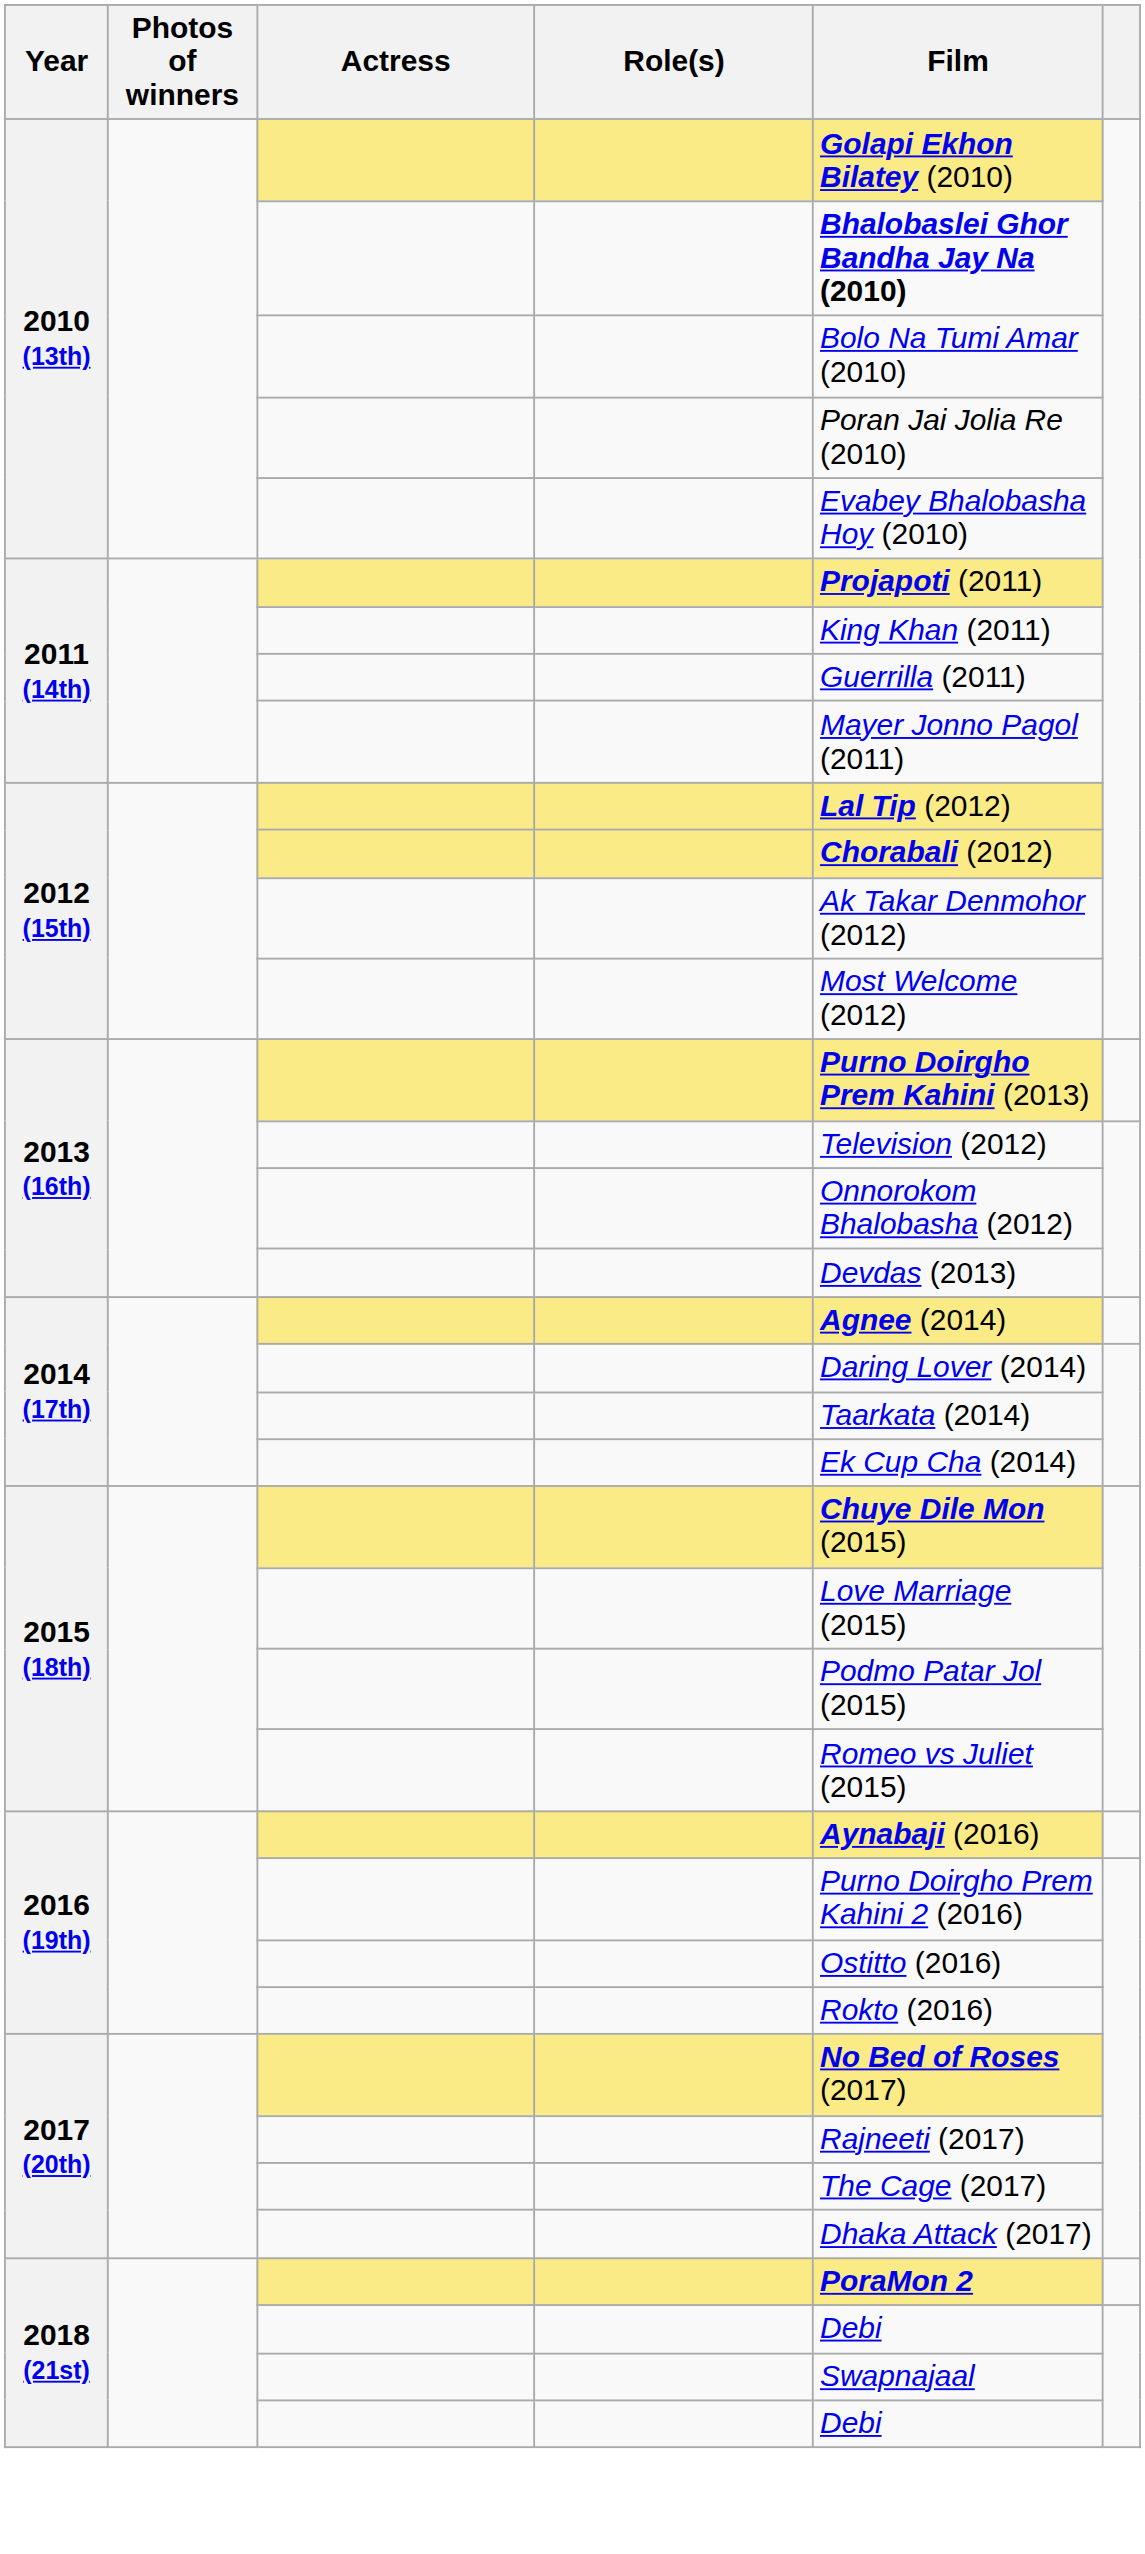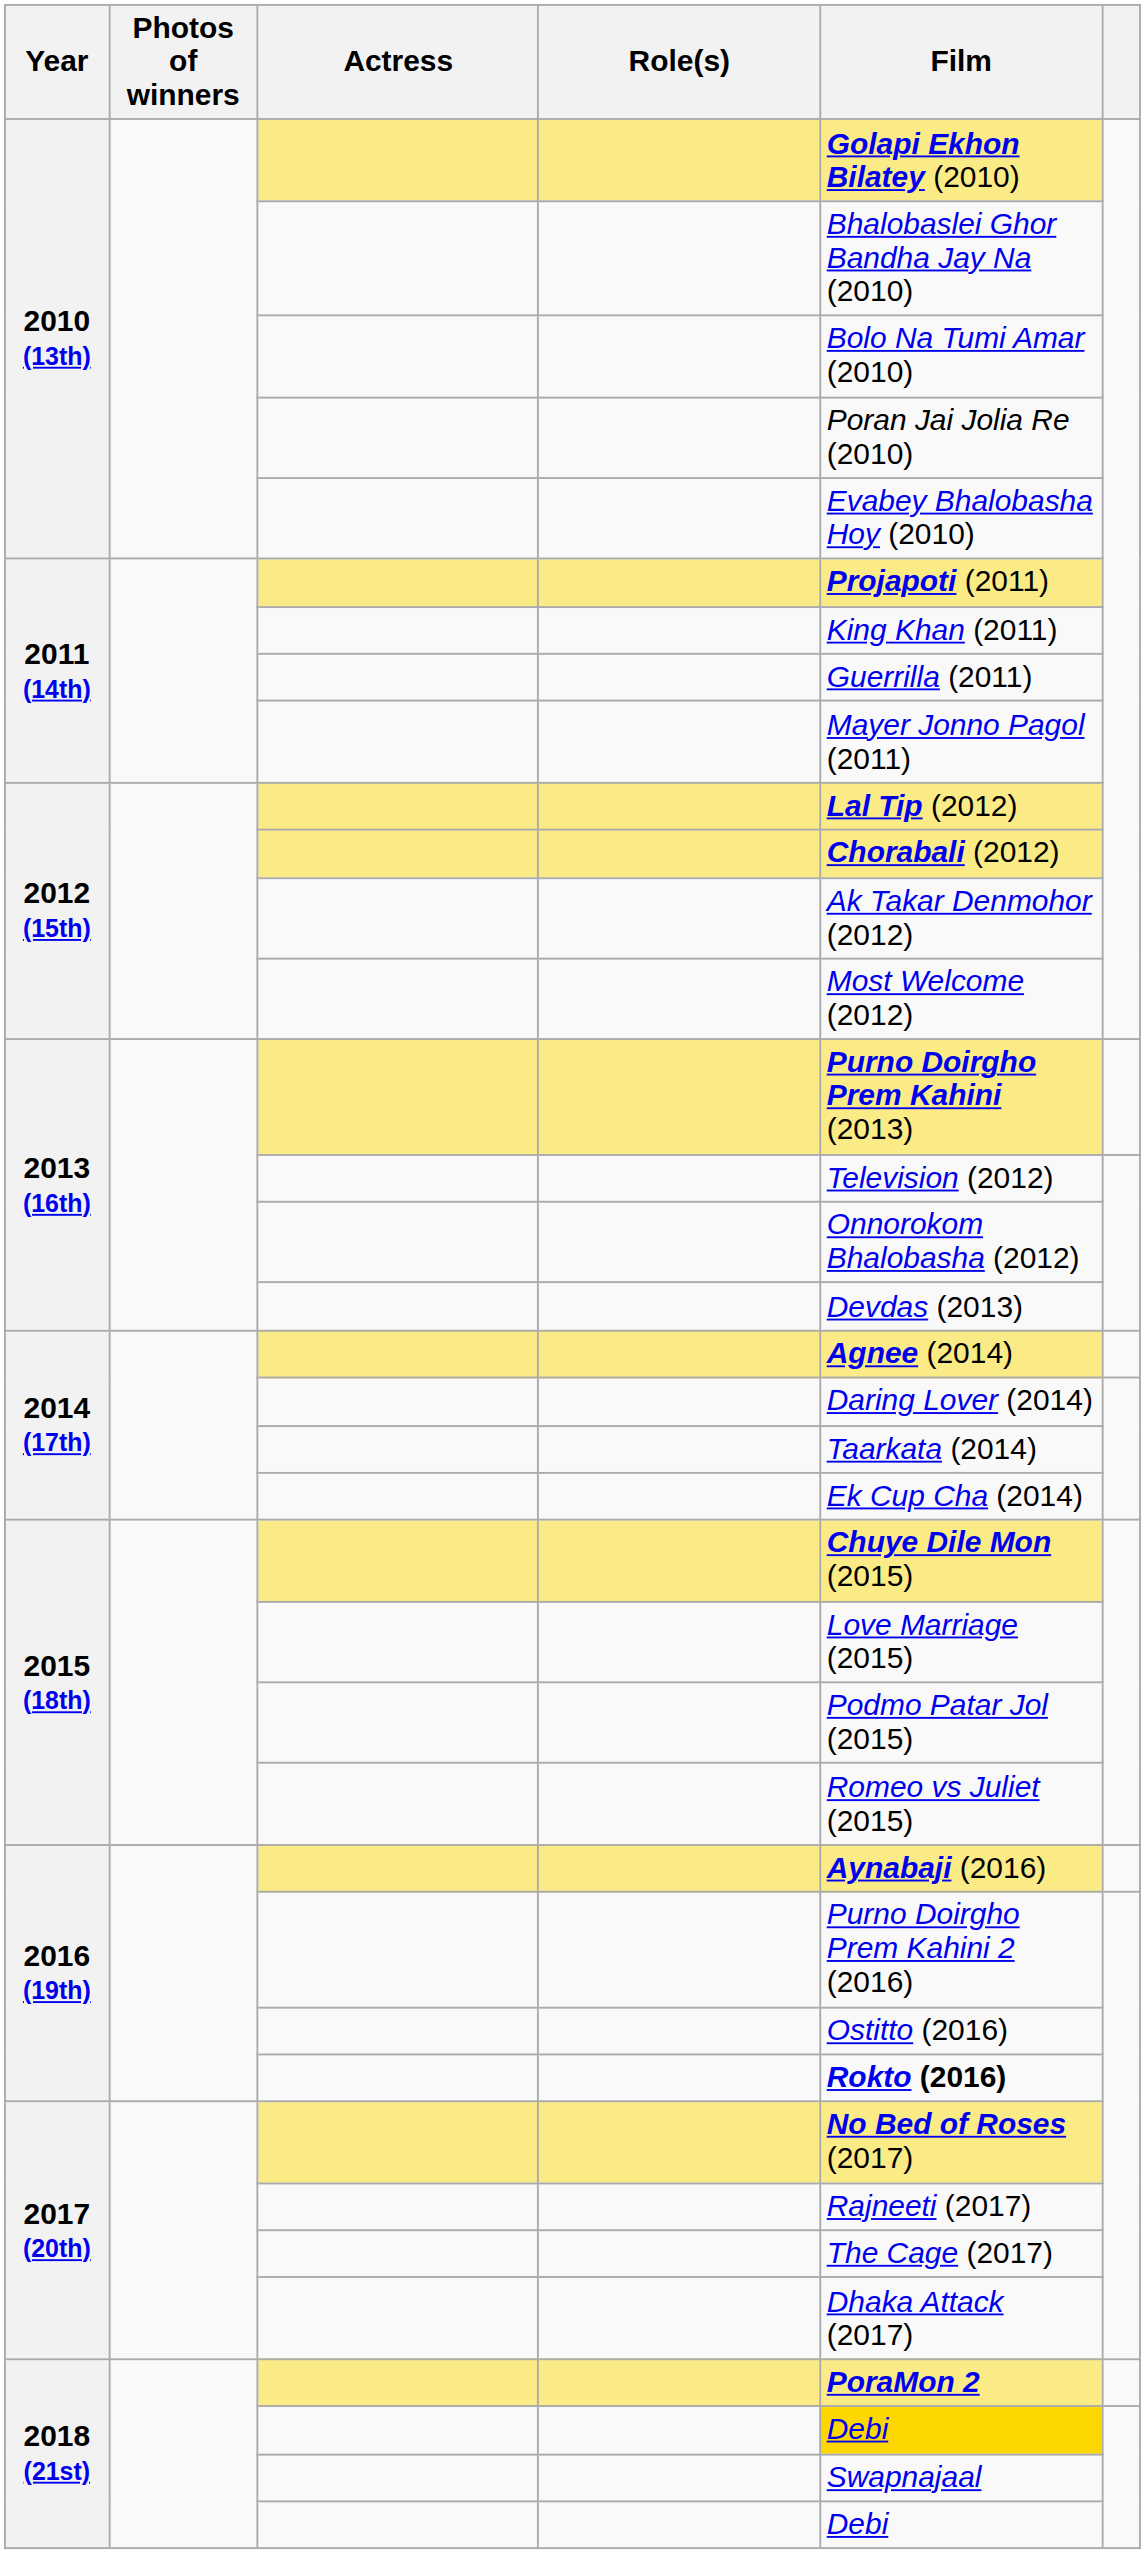(944, 257) bold -> (942, 257) normal
(907, 2010) normal -> (917, 2077) bold
(851, 2328) no background -> (858, 2429) gold background
